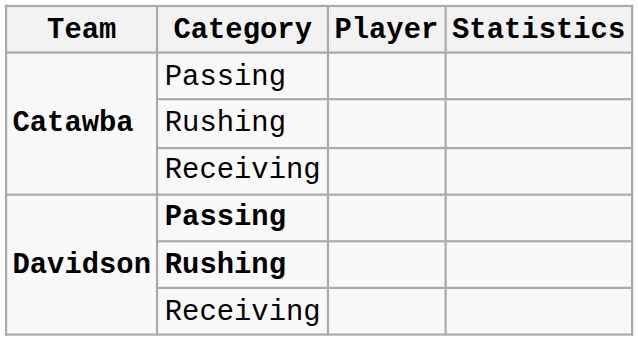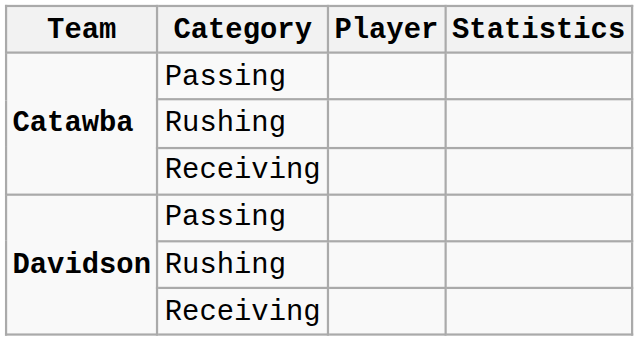(225, 218) bold -> (225, 218) normal
(225, 265) bold -> (225, 265) normal
